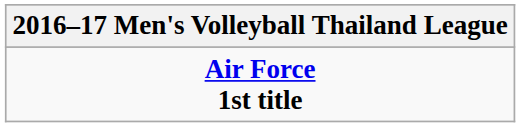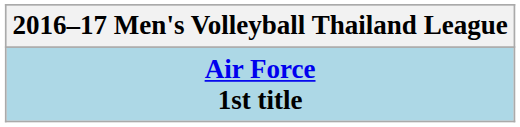(260, 84) no background -> (260, 84) lightblue background
